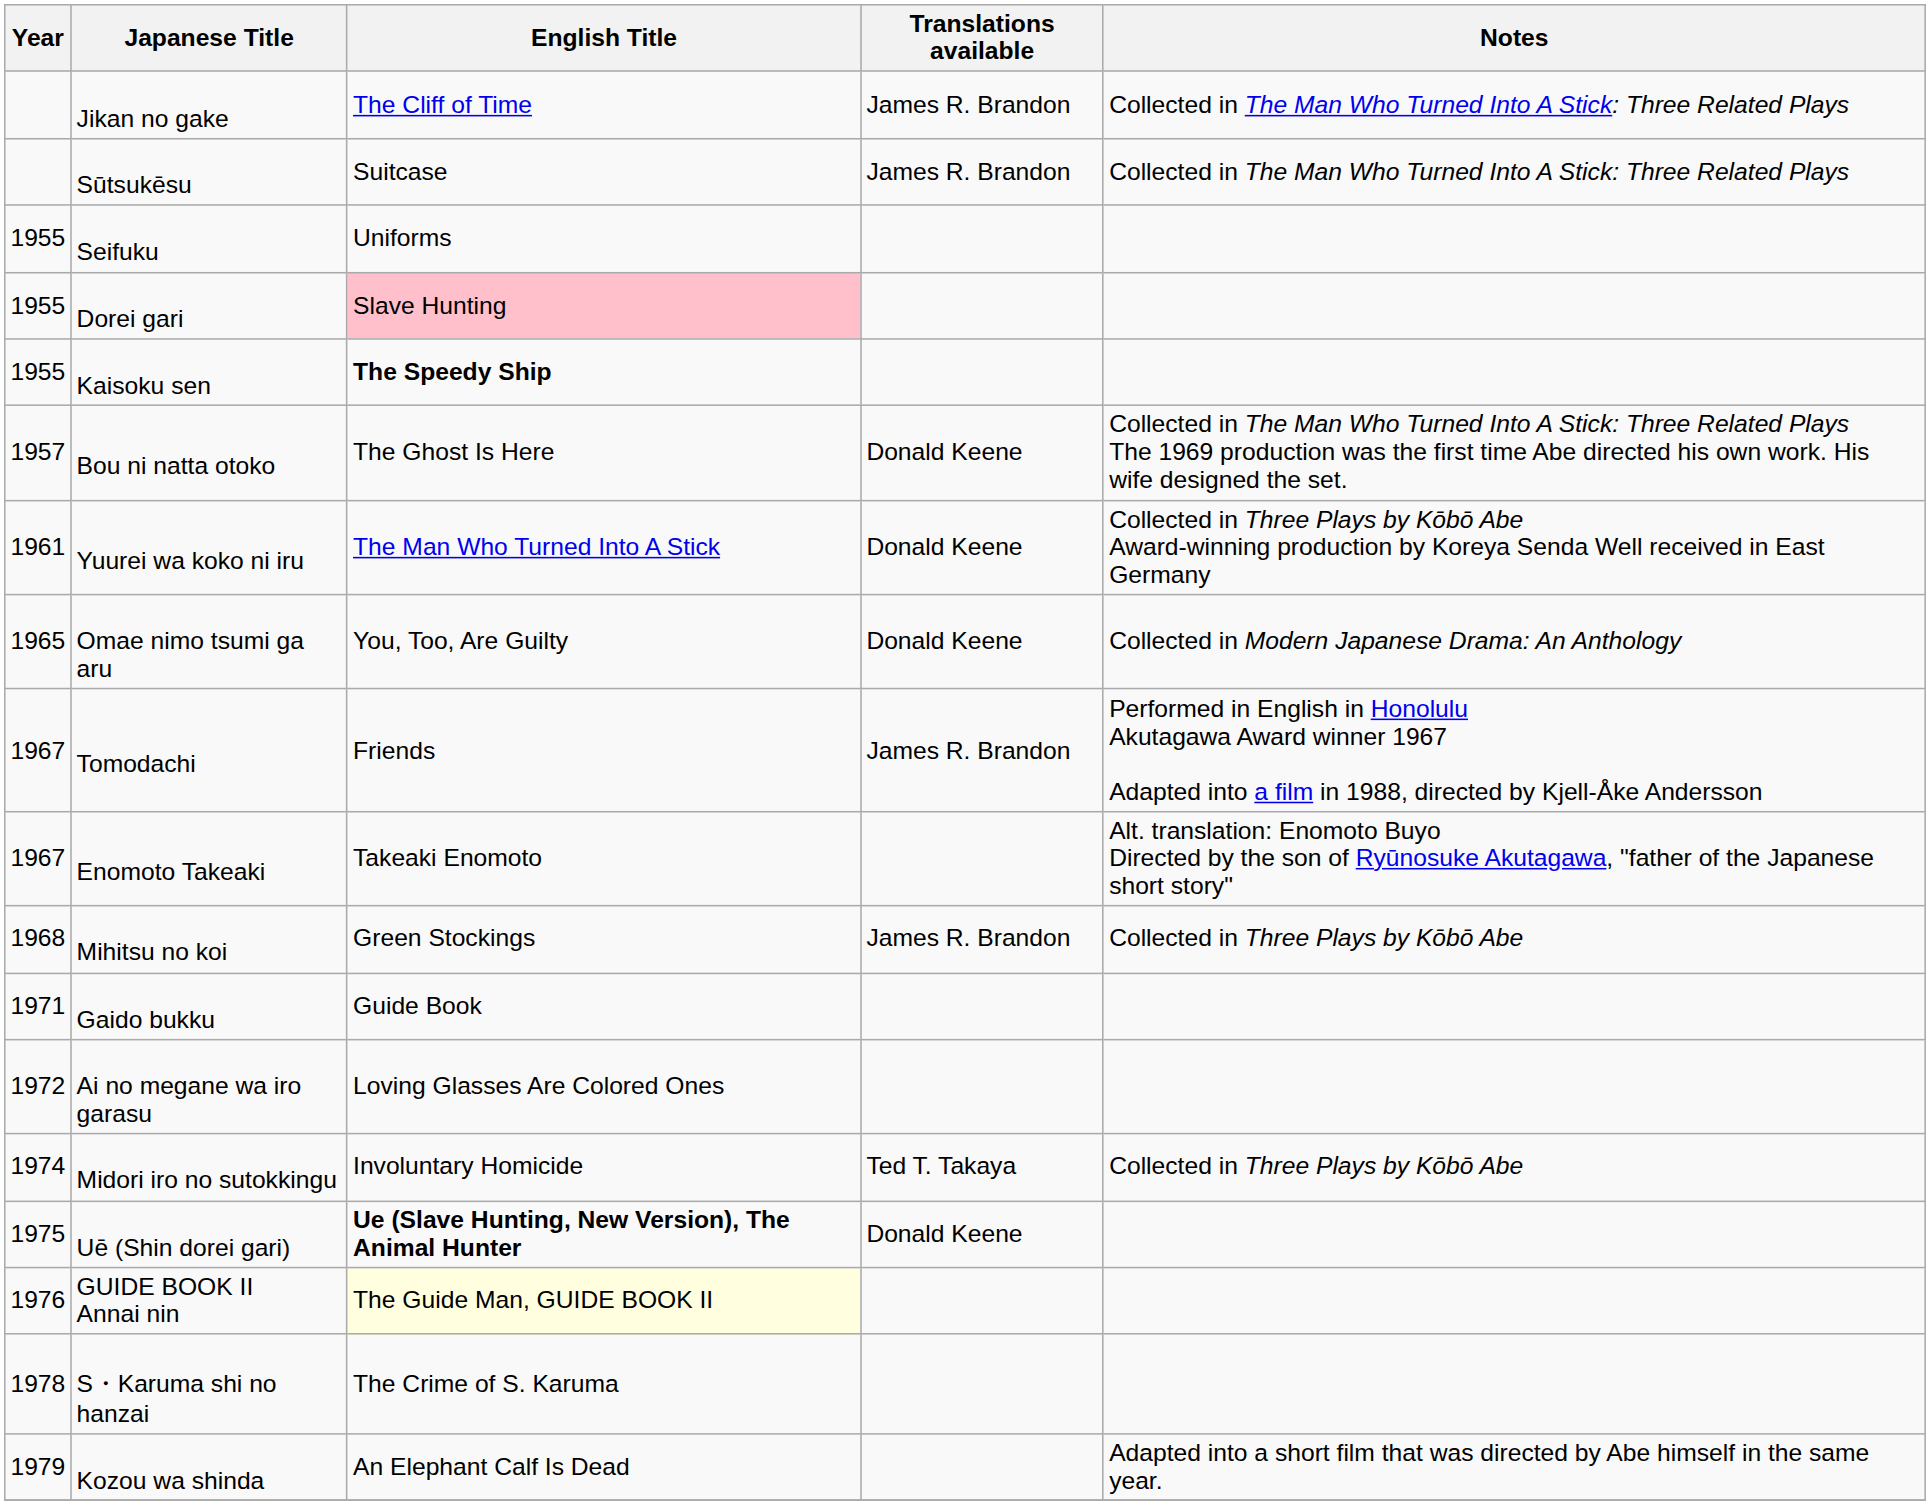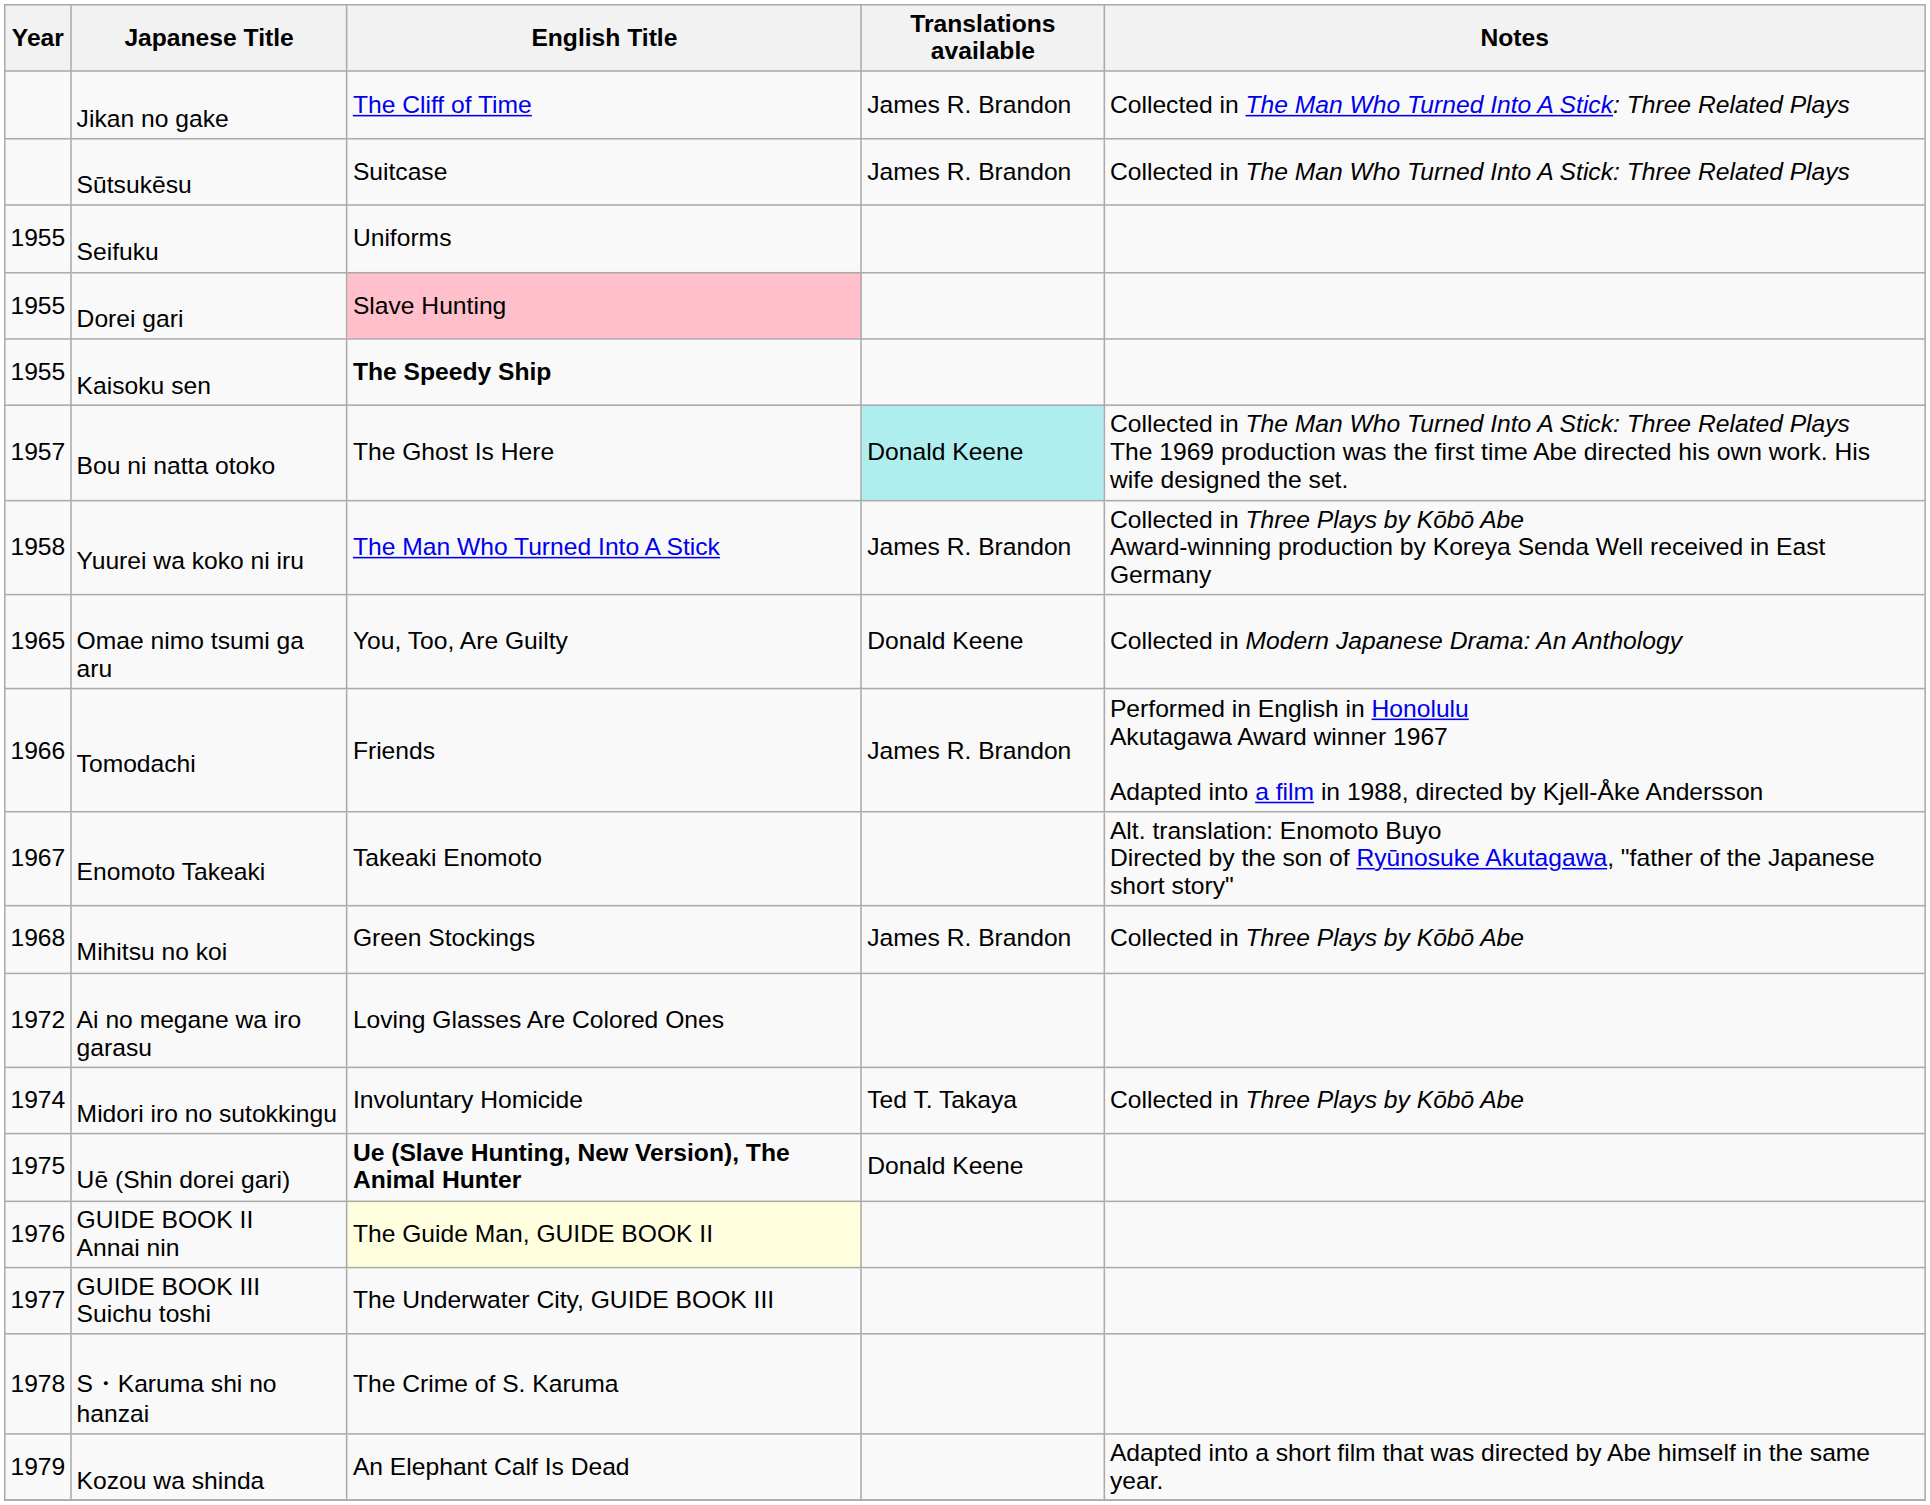(944, 452) no background -> (945, 452) paleturquoise background
(38, 547) 1961 -> (38, 547) 1958
(944, 547) Donald Keene -> (969, 547) James R. Brandon
(38, 749) 1967 -> (38, 749) 1966
- row: (146, 1019)
+ row: (168, 1300)
